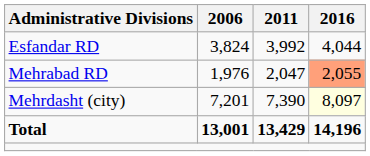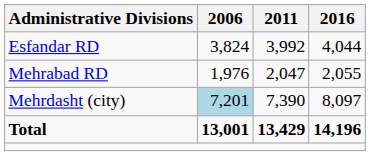(342, 73) lightsalmon background -> (342, 73) no background
(230, 101) no background -> (230, 101) lightblue background
(342, 101) lightyellow background -> (342, 101) no background
